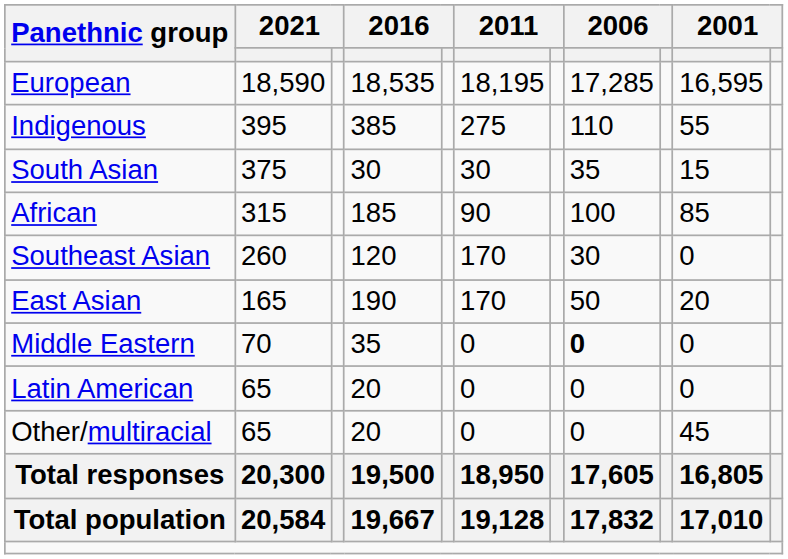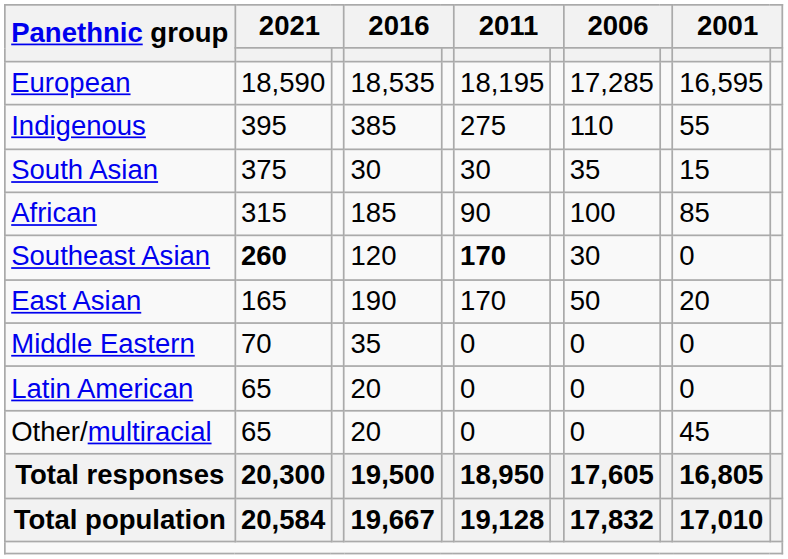(264, 257) normal -> (264, 257) bold
(483, 257) normal -> (483, 257) bold
(577, 344) bold -> (577, 344) normal
